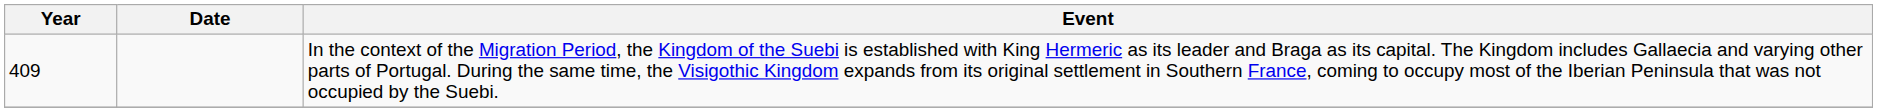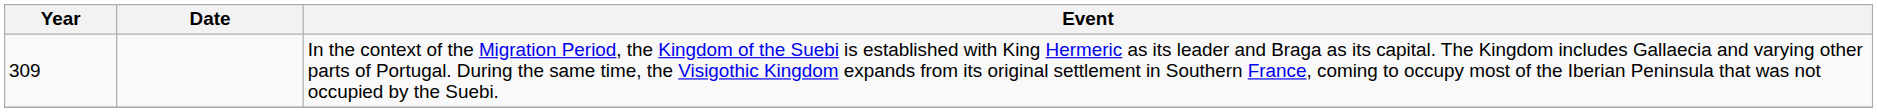(25, 70) 409 -> (25, 70) 309
